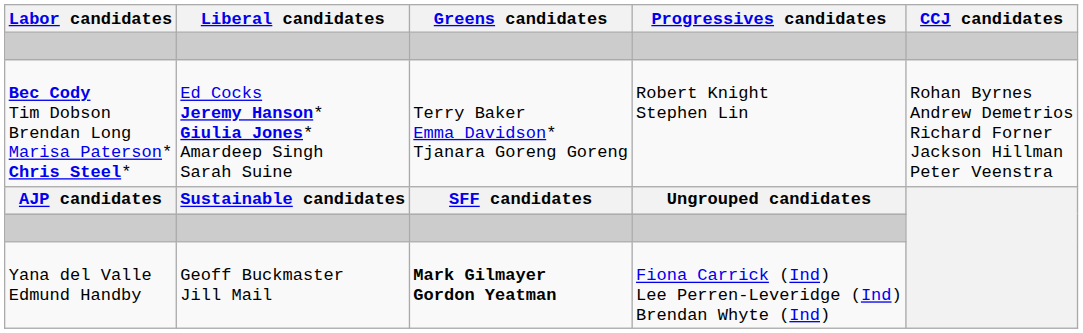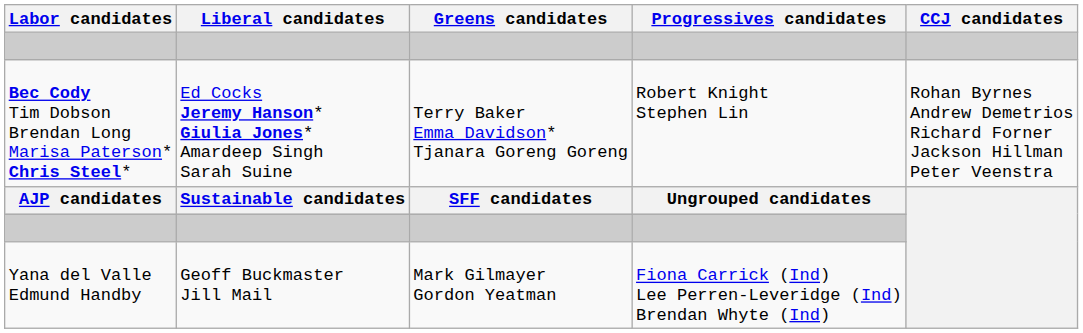(485, 285) bold -> (485, 285) normal
